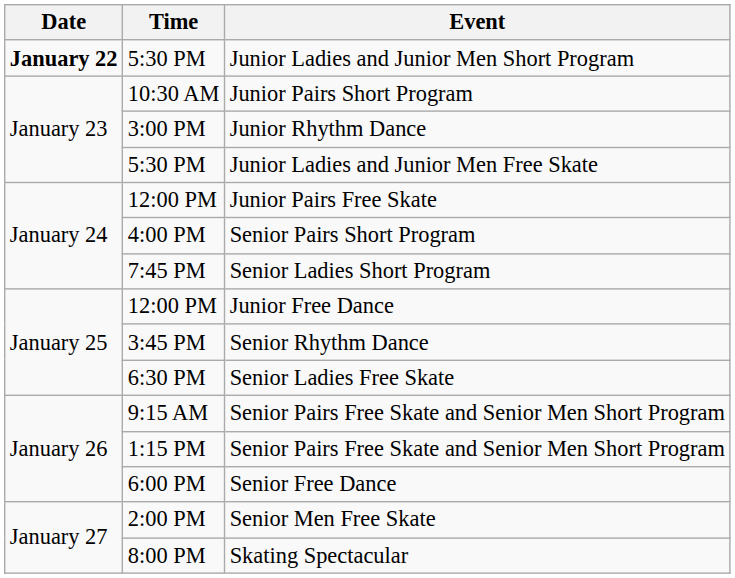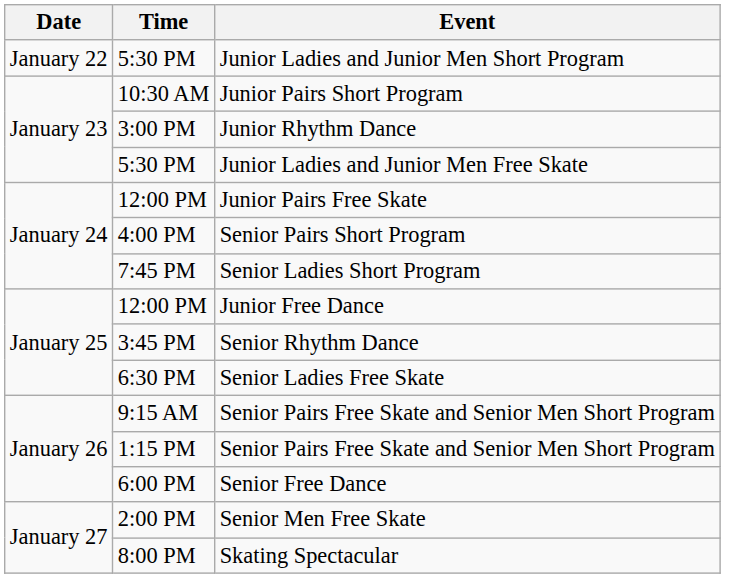(64, 57) bold -> (59, 57) normal
